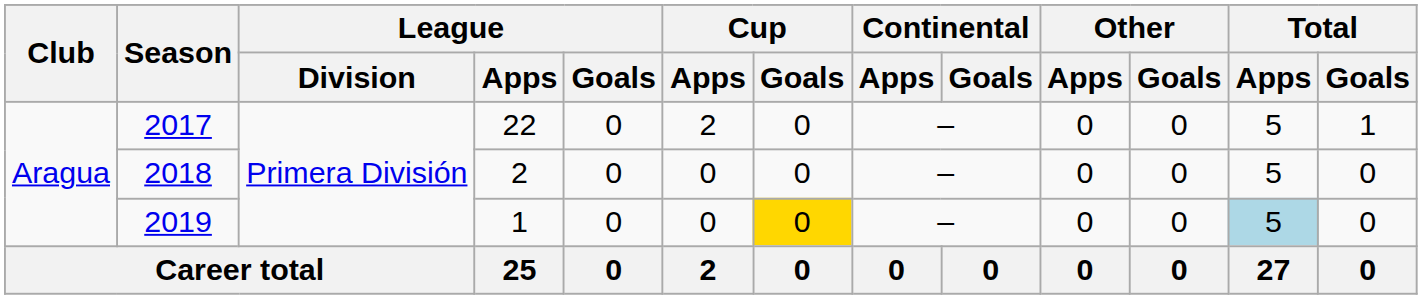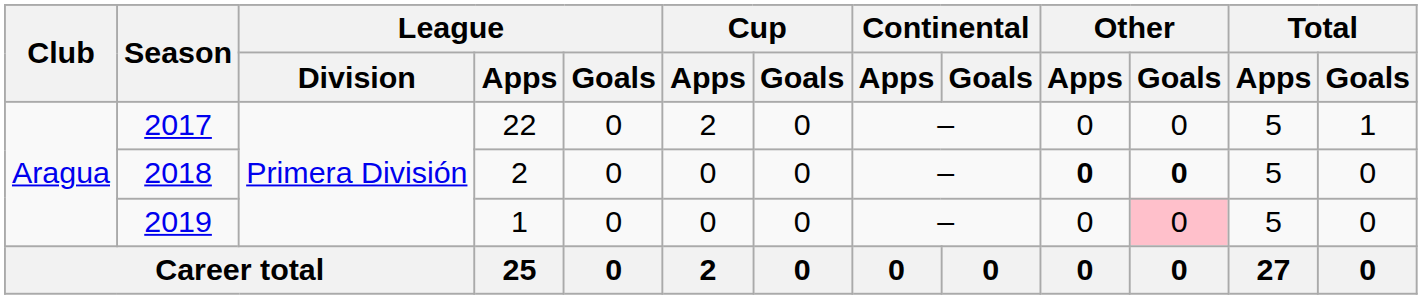(1085, 173) normal -> (1085, 173) bold
(1179, 173) normal -> (1179, 173) bold
(802, 221) gold background -> (802, 221) no background
(1179, 221) no background -> (1179, 221) pink background
(1274, 221) lightblue background -> (1274, 221) no background
